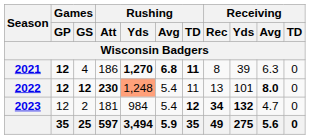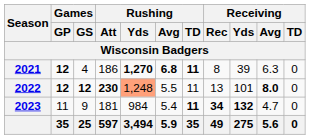(169, 87) 5.4 -> (169, 87) 5.5
(62, 106) 12 -> (62, 106) 11
(85, 106) 2 -> (85, 106) 9
(193, 106) 12 -> (193, 106) 11
